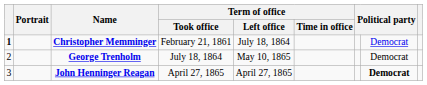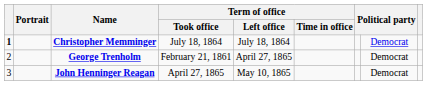(196, 42) February 21, 1861 -> (196, 42) July 18, 1864
(196, 57) July 18, 1864 -> (196, 57) February 21, 1861
(264, 57) May 10, 1865 -> (264, 57) April 27, 1865
(264, 73) April 27, 1865 -> (264, 73) May 10, 1865
(389, 73) bold -> (389, 73) normal
